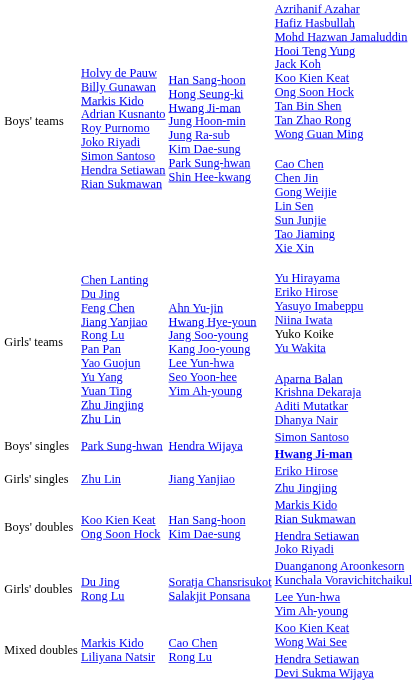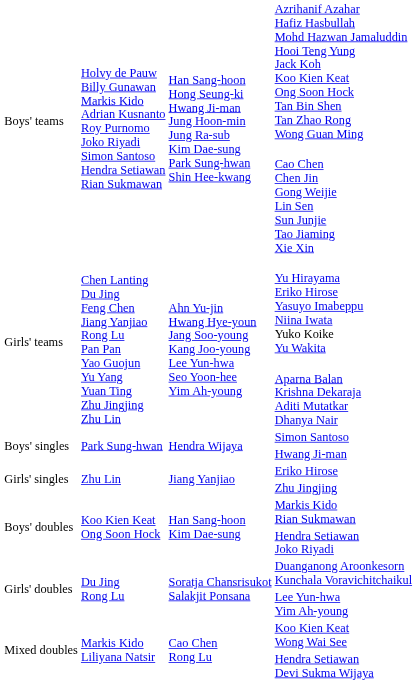(313, 454) bold -> (311, 454) normal
